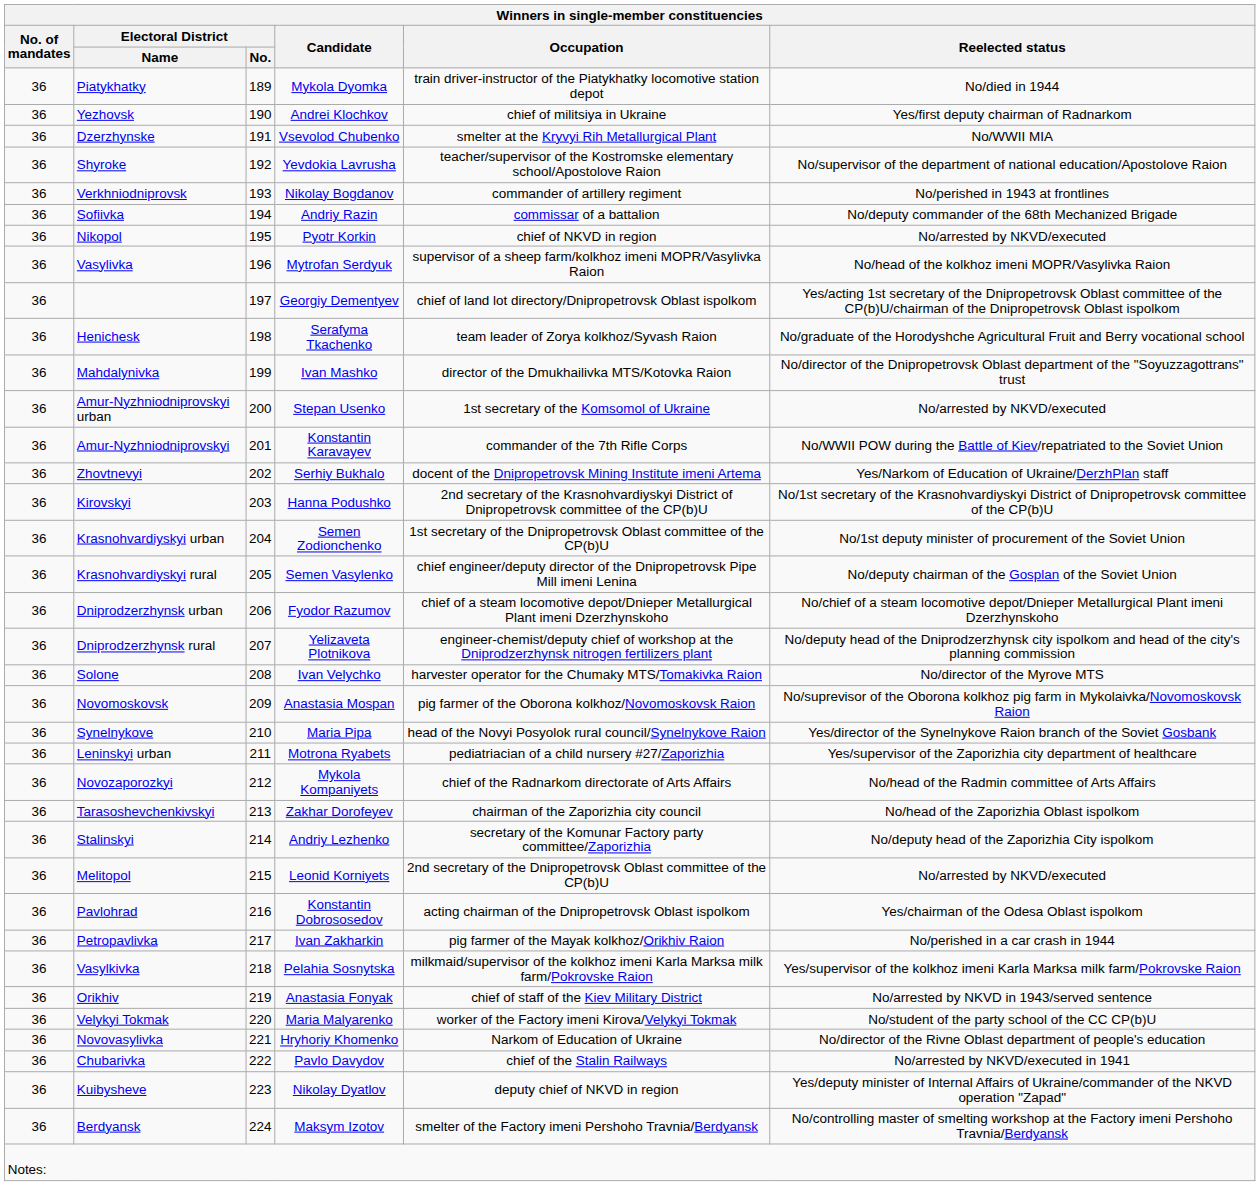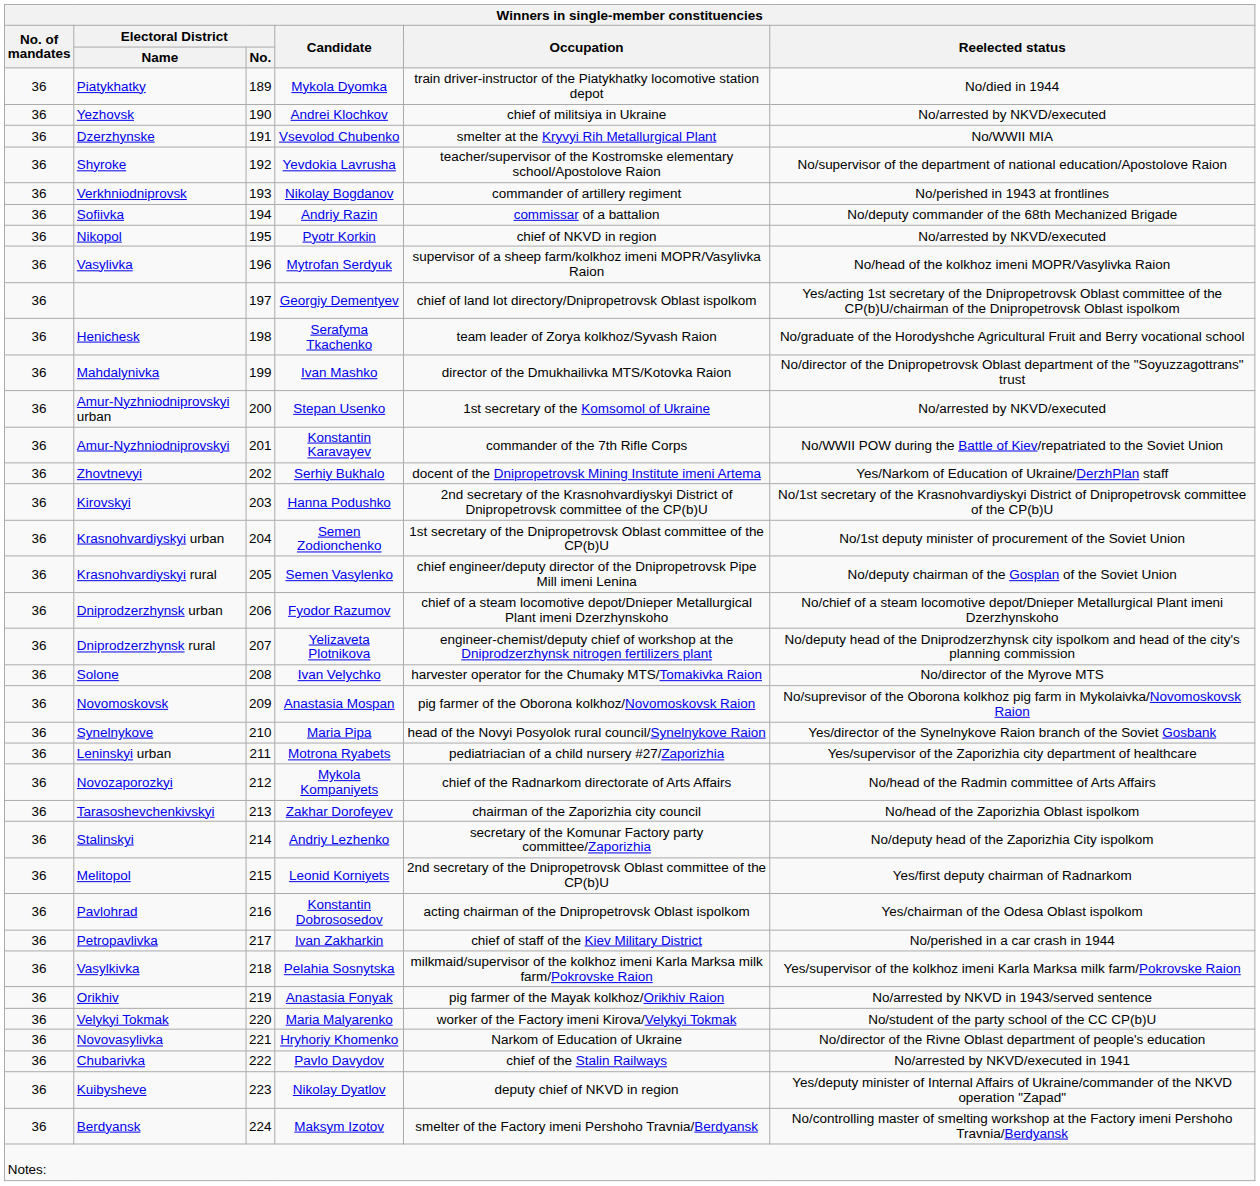(1012, 114) Yes/first deputy chairman of Radnarkom -> (1012, 114) No/arrested by NKVD/executed
(1012, 875) No/arrested by NKVD/executed -> (1012, 875) Yes/first deputy chairman of Radnarkom
(587, 940) pig farmer of the Mayak kolkhoz/Orikhiv Raion -> (587, 940) chief of staff of the Kiev Military District
(587, 997) chief of staff of the Kiev Military District -> (587, 997) pig farmer of the Mayak kolkhoz/Orikhiv Raion
